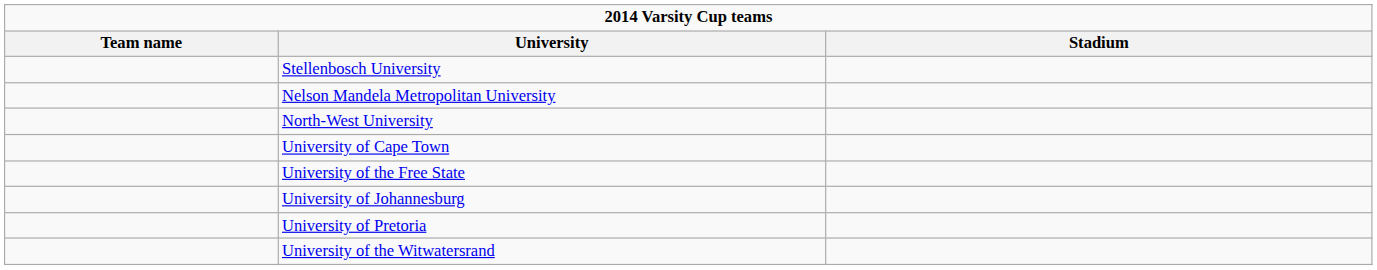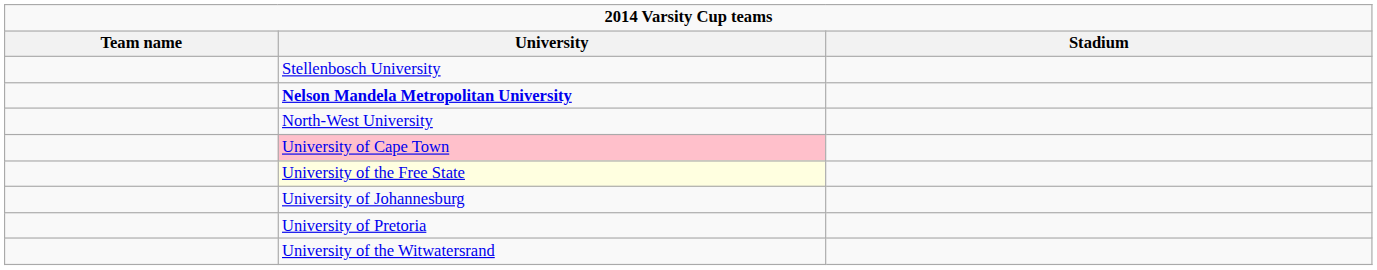(419, 95) normal -> (427, 95) bold
(366, 147) no background -> (366, 147) pink background
(373, 173) no background -> (373, 173) lightyellow background
